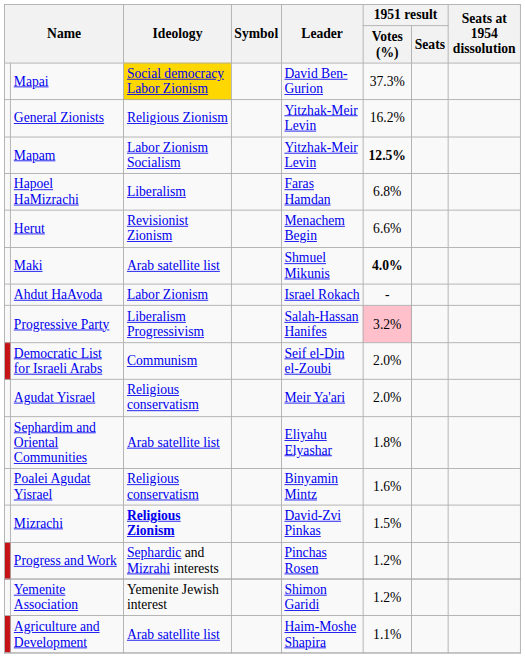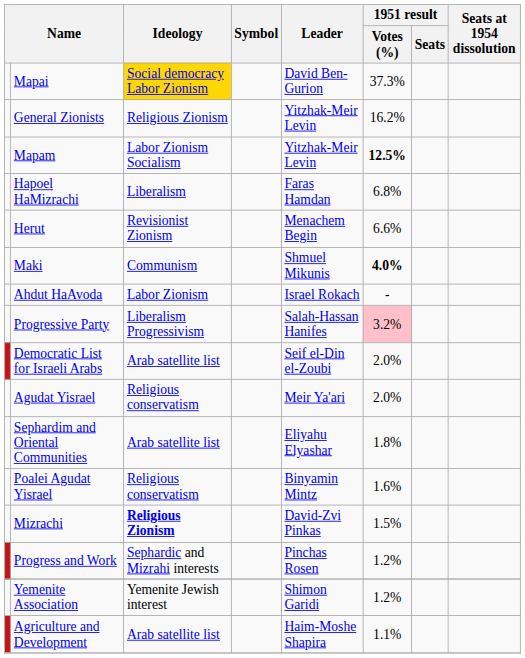(173, 265) Arab satellite list -> (162, 265) Communism
(162, 361) Communism -> (173, 361) Arab satellite list
